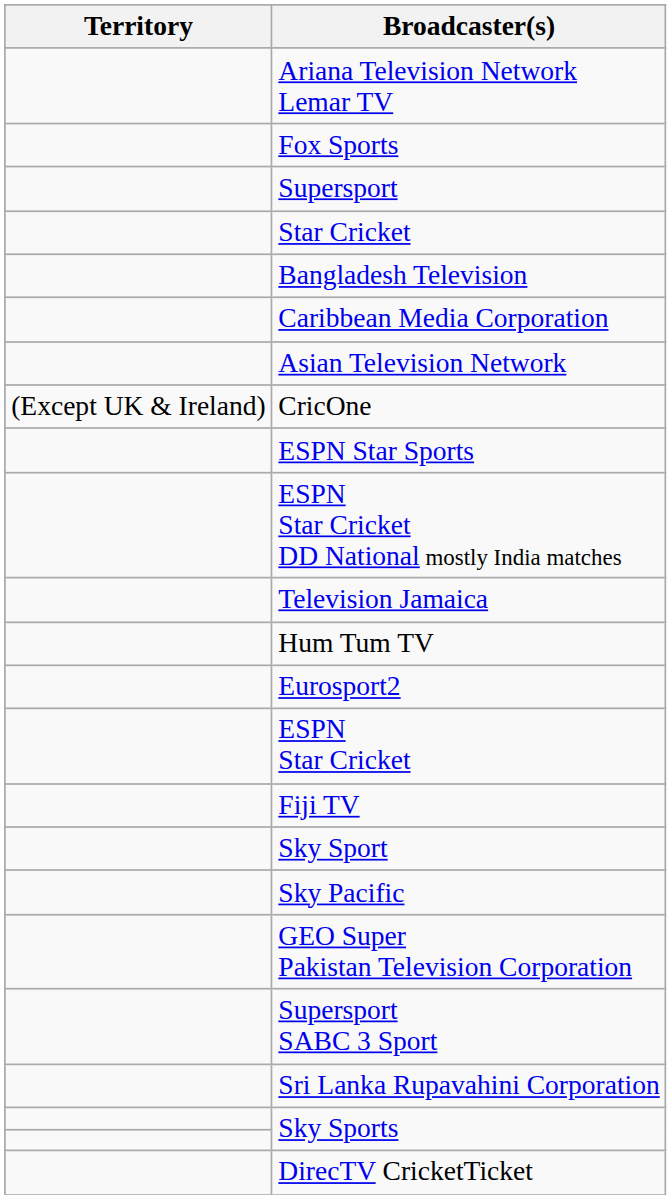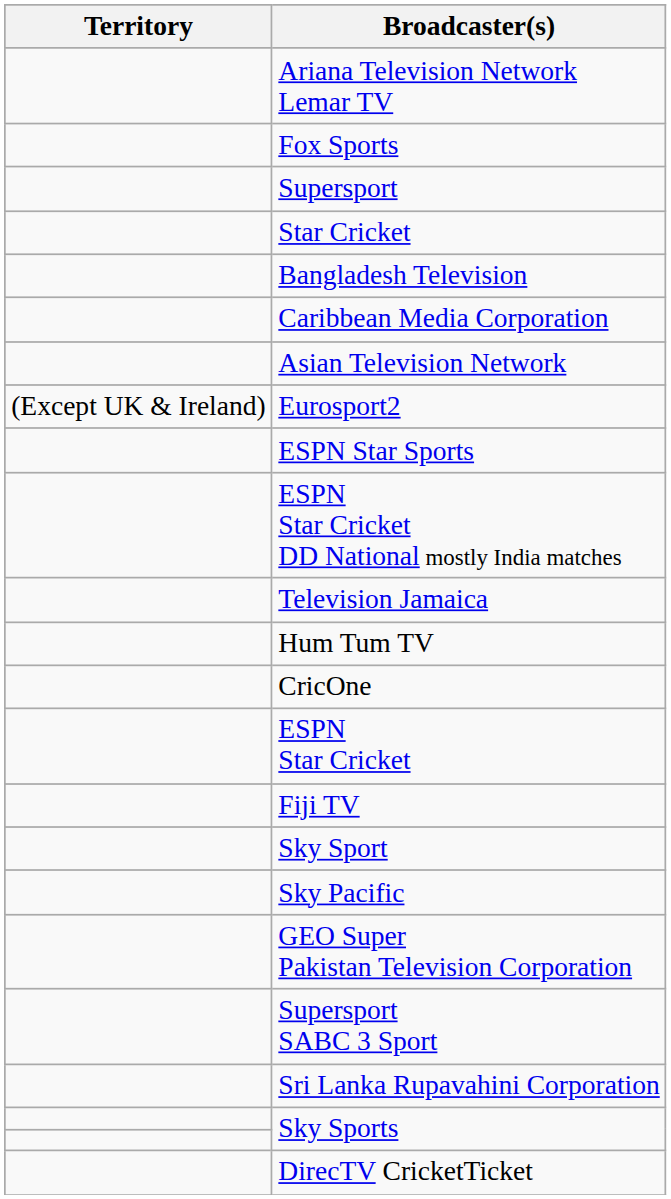(325, 406) CricOne -> (339, 406) Eurosport2
(339, 686) Eurosport2 -> (325, 686) CricOne
